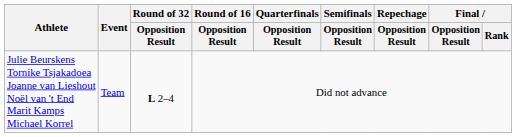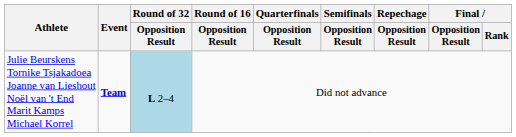(113, 92) normal -> (113, 92) bold
(161, 98) no background -> (161, 98) lightblue background
